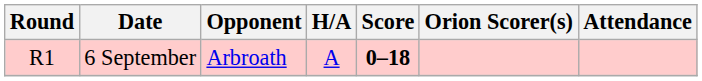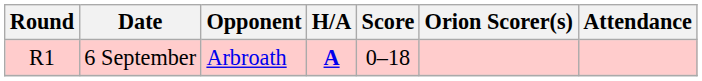(332, 57) normal -> (332, 57) bold
(388, 57) bold -> (388, 57) normal
